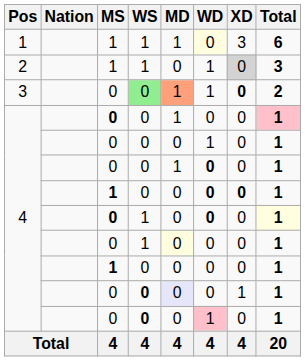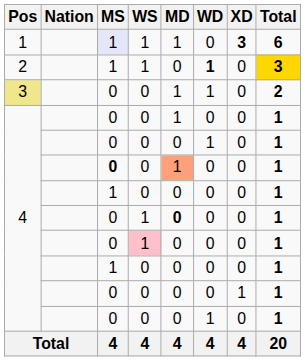(113, 42) no background -> (113, 42) lavender background
(210, 42) lightyellow background -> (210, 42) no background
(242, 42) normal -> (242, 42) bold
(210, 67) normal -> (210, 67) bold
(242, 67) lightgrey background -> (242, 67) no background
(278, 67) no background -> (278, 67) gold background
(23, 92) no background -> (23, 92) khaki background
(145, 92) lightgreen background -> (145, 92) no background
(177, 92) lightsalmon background -> (177, 92) no background
(242, 92) bold -> (242, 92) normal
(113, 117) bold -> (113, 117) normal
(278, 117) pink background -> (278, 117) no background
(113, 167) normal -> (113, 167) bold
(177, 167) no background -> (177, 167) lightsalmon background
(210, 167) bold -> (210, 167) normal
(113, 192) bold -> (113, 192) normal
(210, 192) bold -> (210, 192) normal
(242, 192) bold -> (242, 192) normal
(113, 218) bold -> (113, 218) normal
(177, 218) normal -> (177, 218) bold
(210, 218) bold -> (210, 218) normal
(278, 218) lightyellow background -> (278, 218) no background
(145, 243) no background -> (145, 243) pink background
(177, 243) lightyellow background -> (177, 243) no background
(113, 268) bold -> (113, 268) normal
(145, 293) bold -> (145, 293) normal
(177, 293) lavender background -> (177, 293) no background
(145, 318) bold -> (145, 318) normal
(210, 318) pink background -> (210, 318) no background
